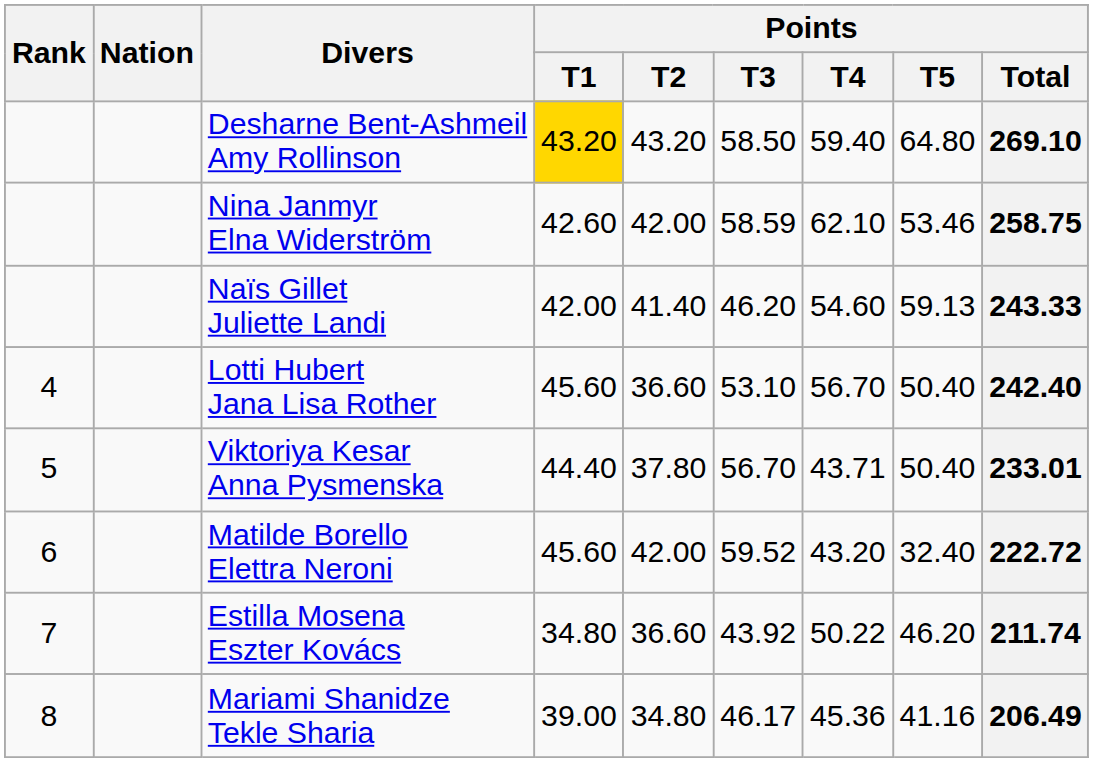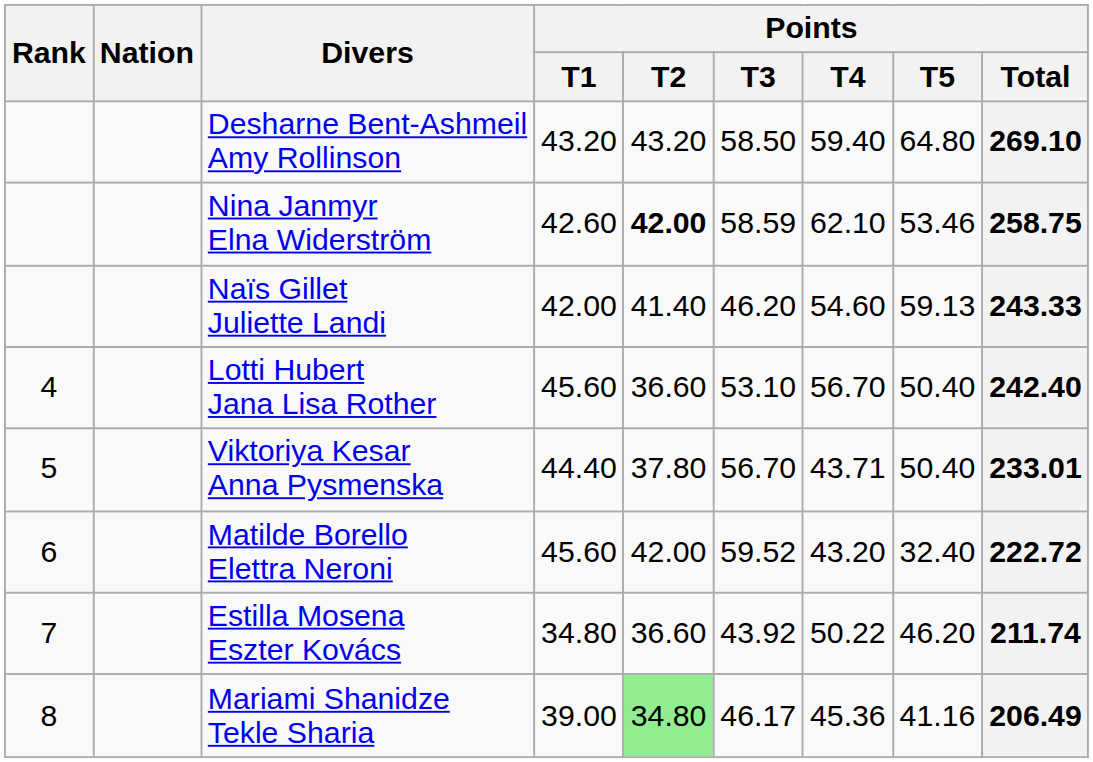(579, 141) gold background -> (579, 141) no background
(669, 223) normal -> (669, 223) bold
(669, 715) no background -> (669, 715) lightgreen background
